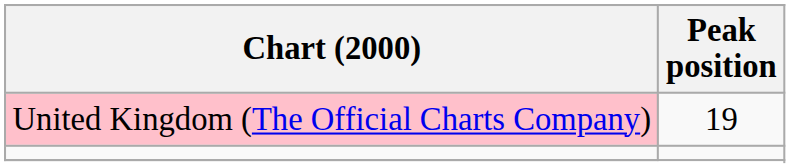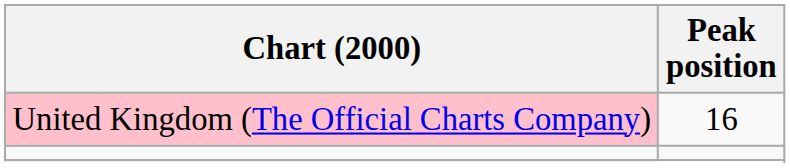(721, 118) 19 -> (721, 118) 16
